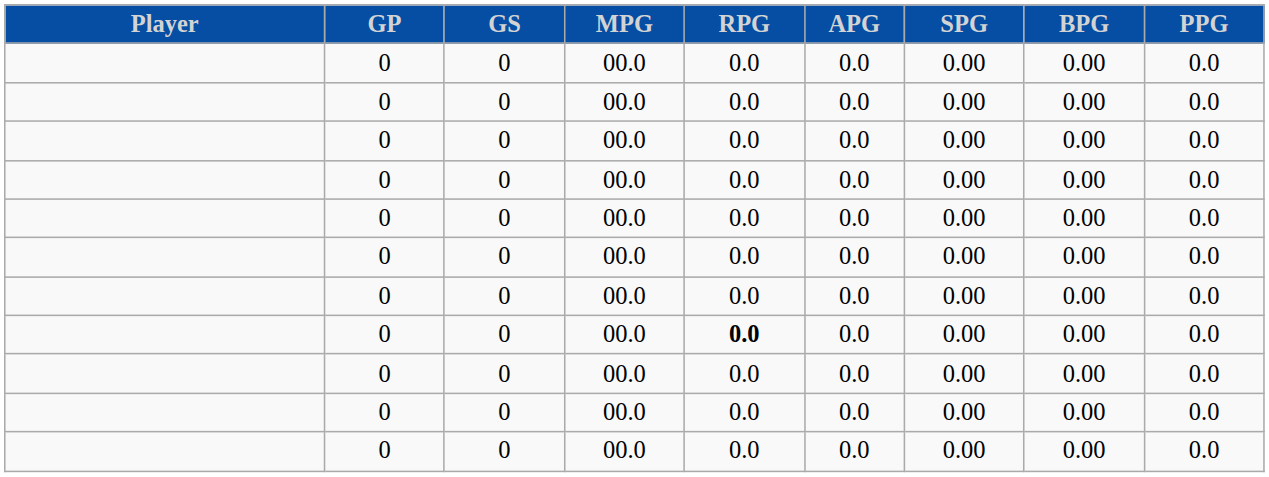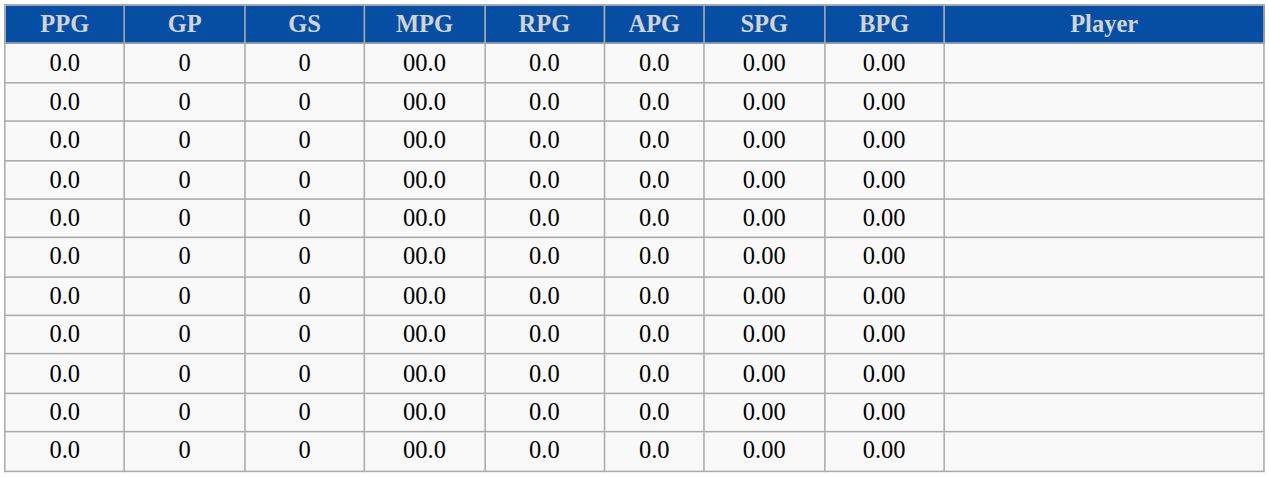columns swapped: (165, 23) <-> (1204, 23)
(744, 334) bold -> (544, 334) normal
